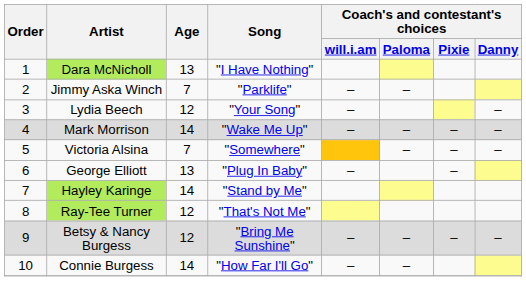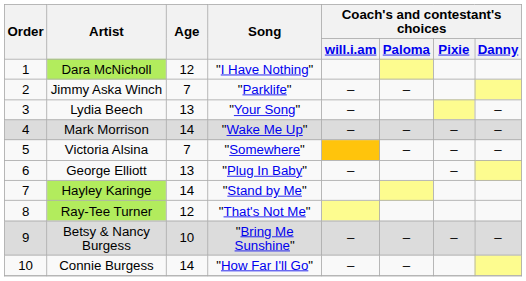(187, 69) 13 -> (187, 69) 12
(187, 110) 12 -> (187, 110) 13
(187, 238) 12 -> (187, 238) 10
